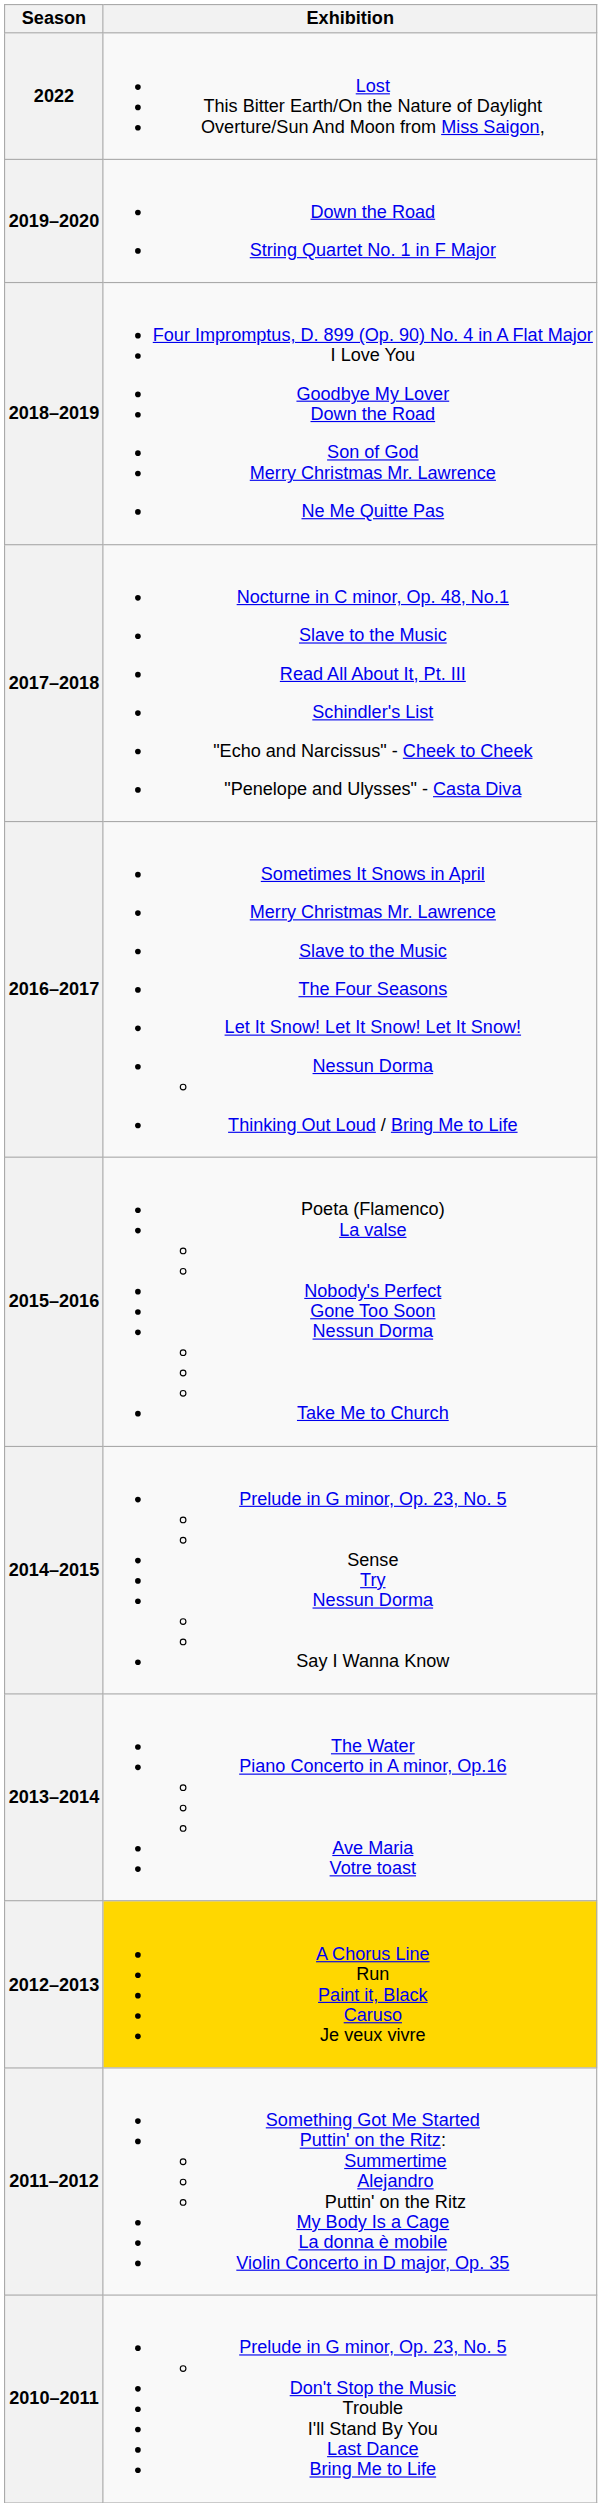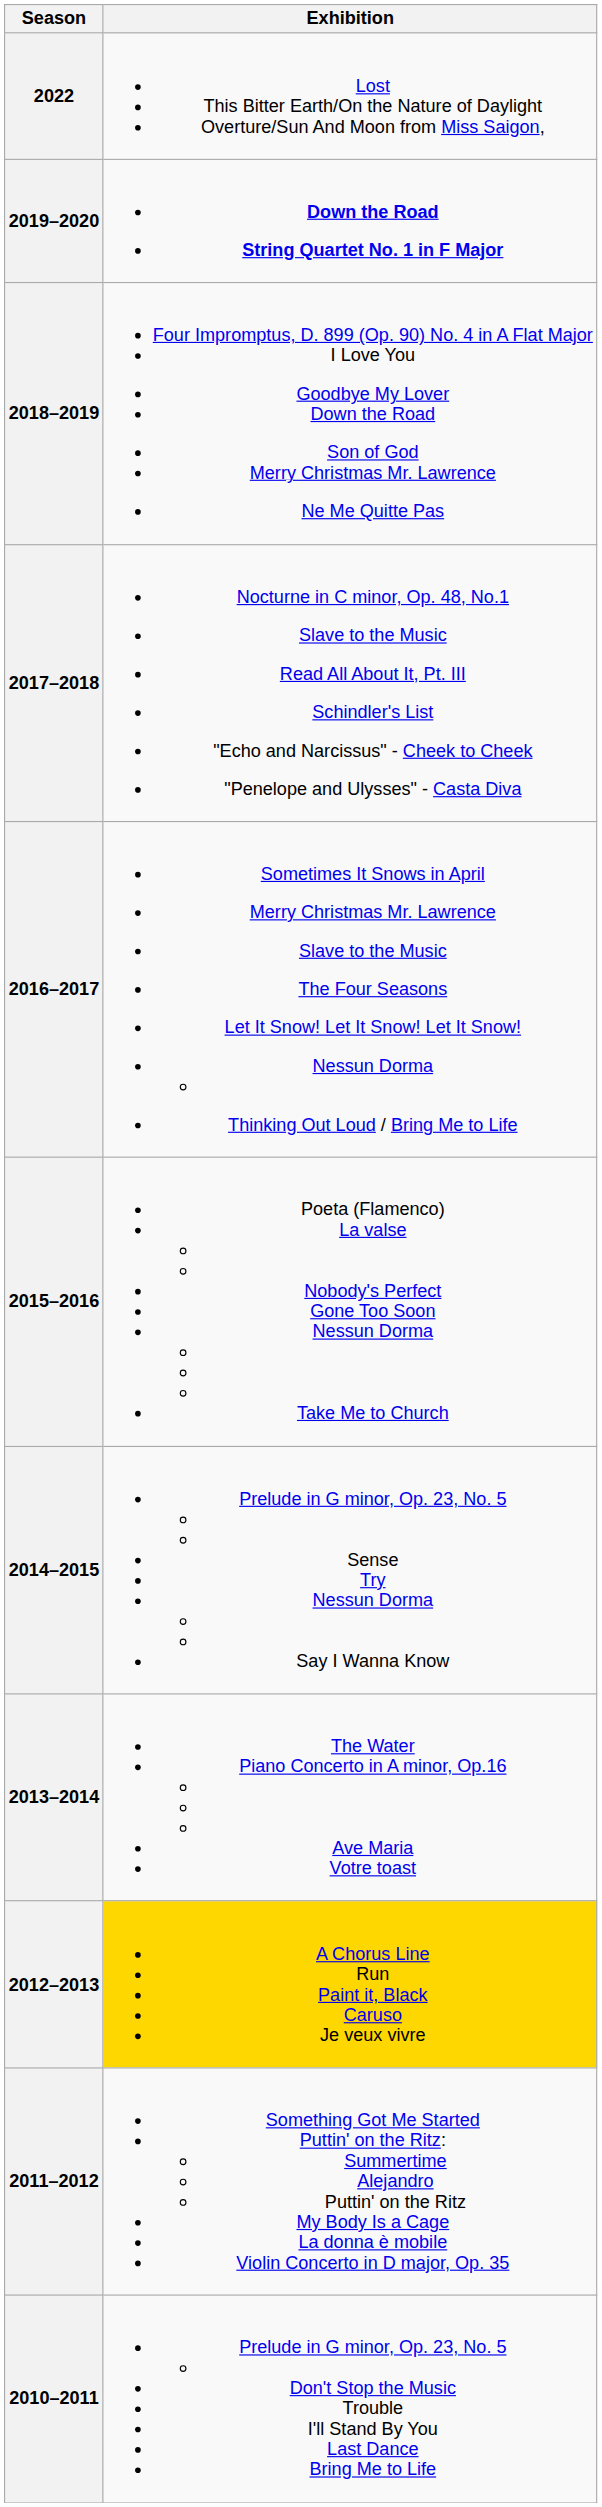(350, 231) normal -> (350, 231) bold
